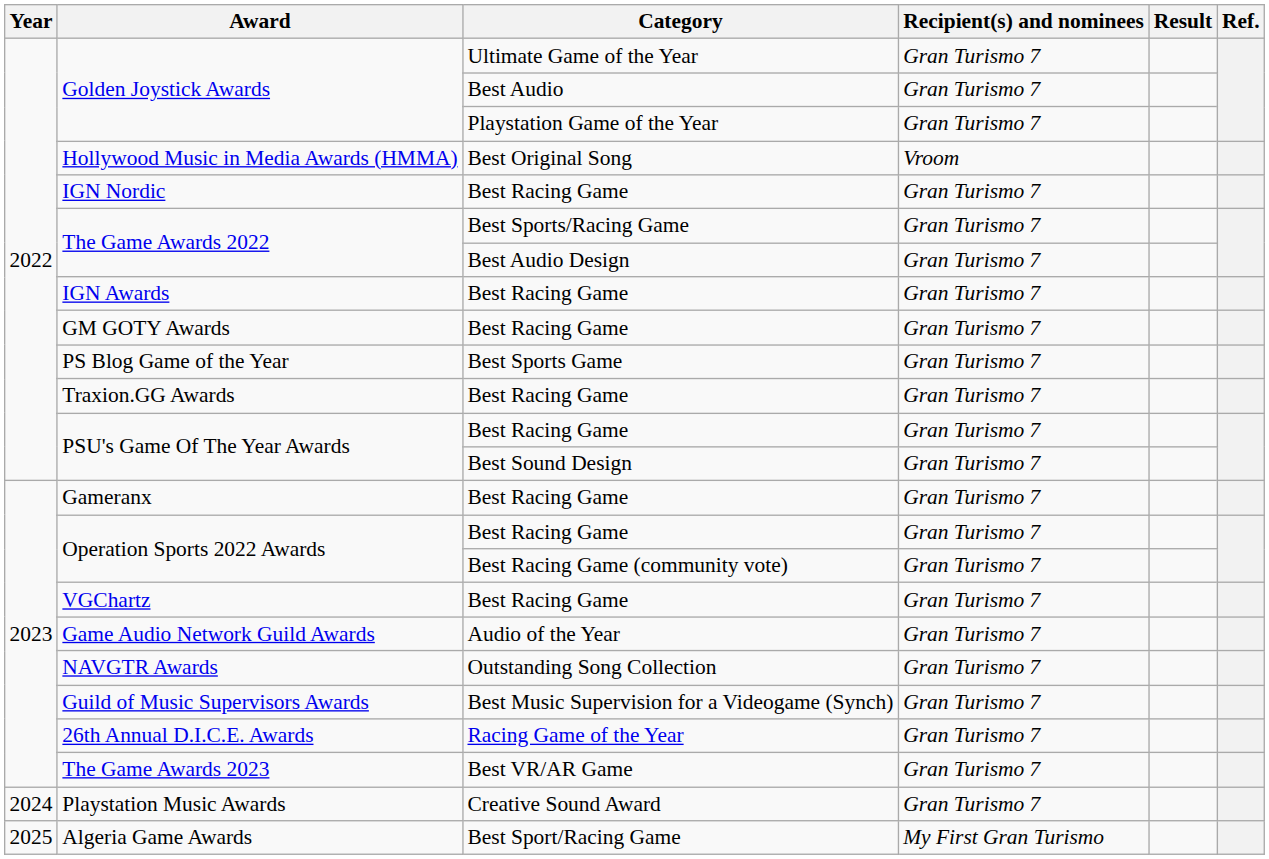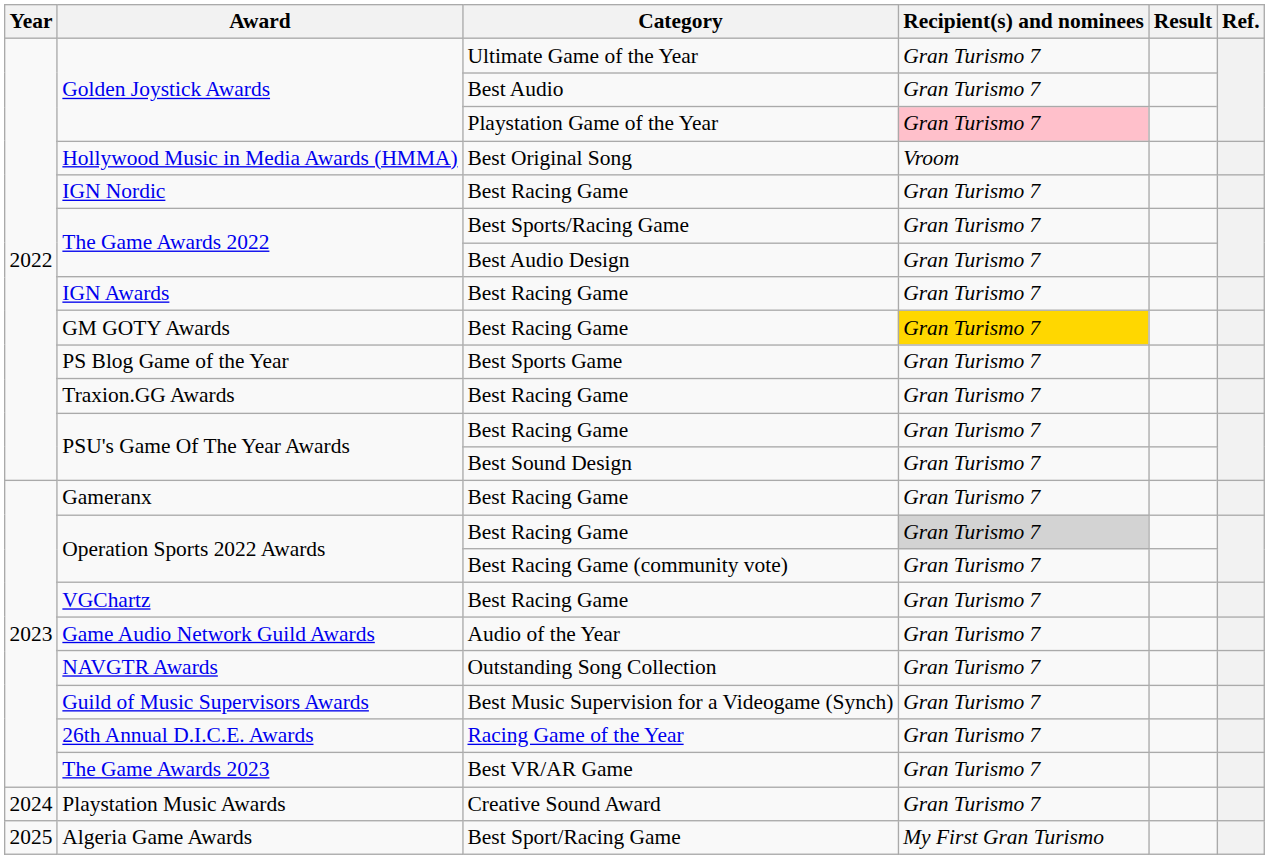(972, 123) no background -> (972, 123) pink background
(972, 327) no background -> (972, 327) gold background
(972, 531) no background -> (972, 531) lightgrey background
